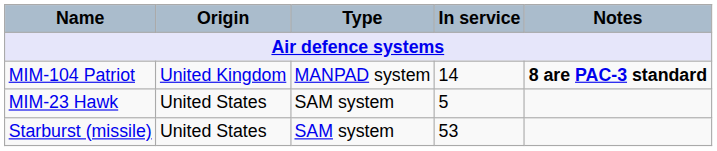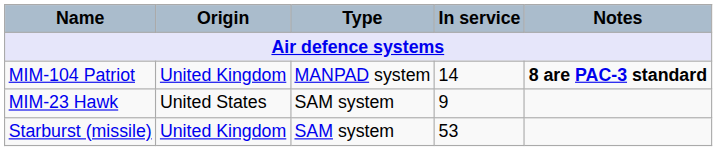(443, 103) 5 -> (443, 103) 9
(213, 131) United States -> (223, 131) United Kingdom
